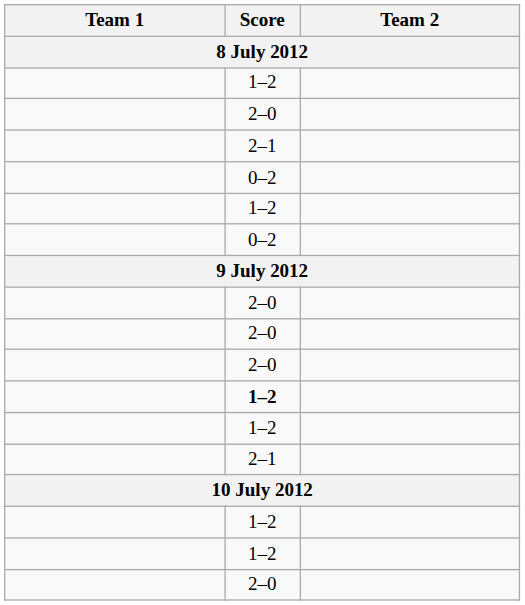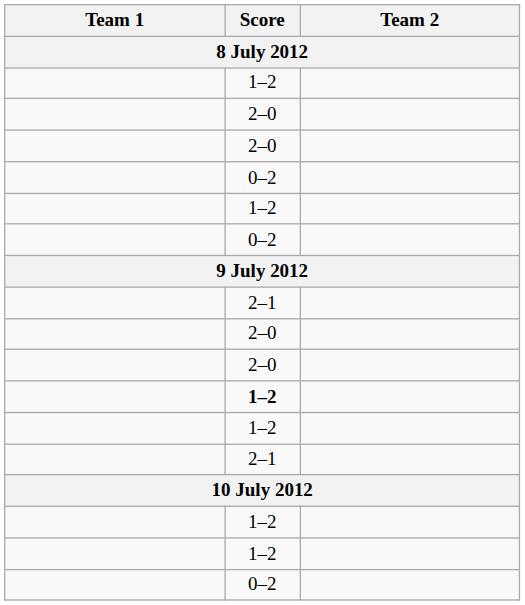(262, 145) 2–1 -> (262, 145) 2–0
(262, 302) 2–0 -> (262, 302) 2–1
(262, 584) 2–0 -> (262, 584) 0–2
